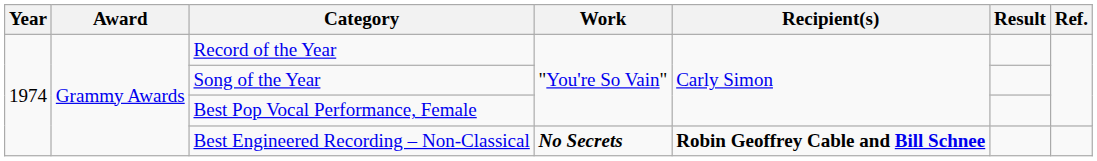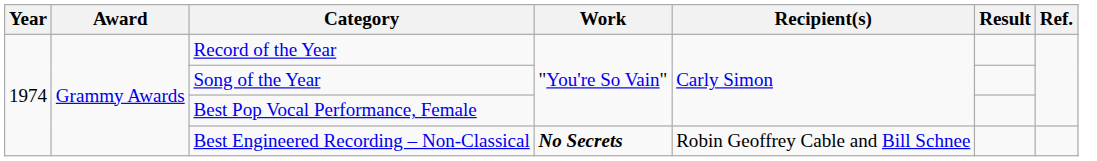(831, 140) bold -> (823, 140) normal
